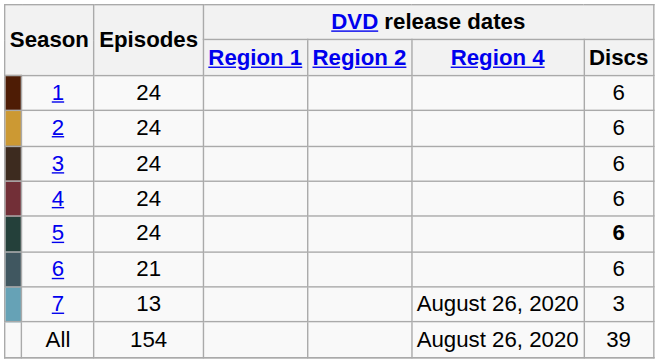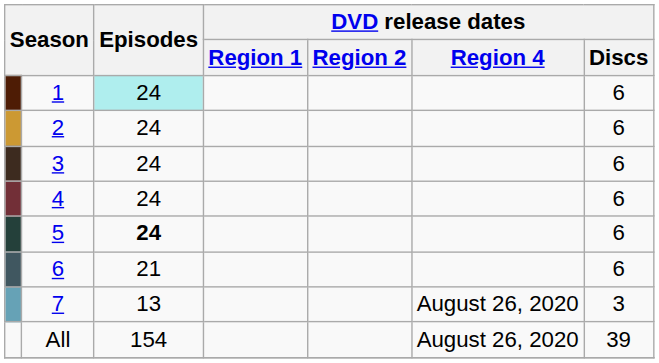(149, 92) no background -> (149, 92) paleturquoise background
(149, 233) normal -> (149, 233) bold
(619, 233) bold -> (619, 233) normal
